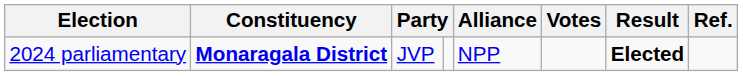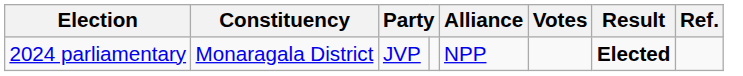(291, 53) bold -> (285, 53) normal
